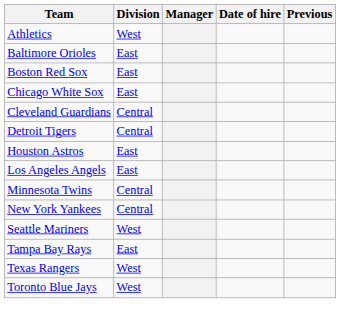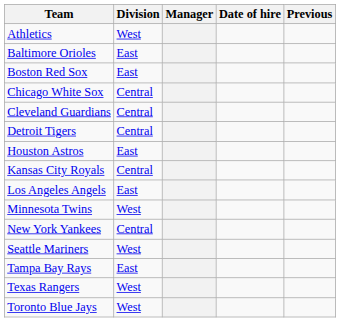(127, 92) East -> (135, 92) Central
+ row: (56, 170)
(135, 190) Central -> (129, 209) West
